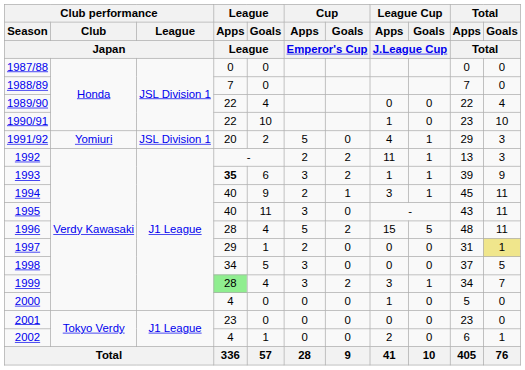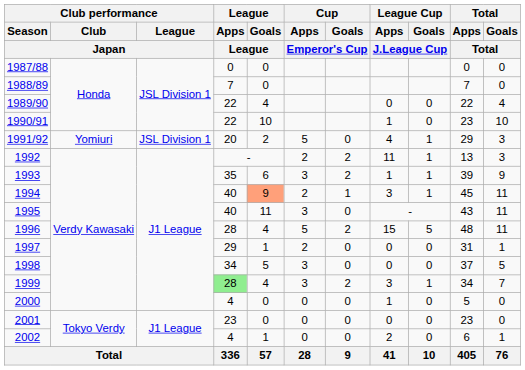(230, 175) bold -> (230, 175) normal
(266, 193) no background -> (266, 193) lightsalmon background
(502, 247) khaki background -> (502, 247) no background
